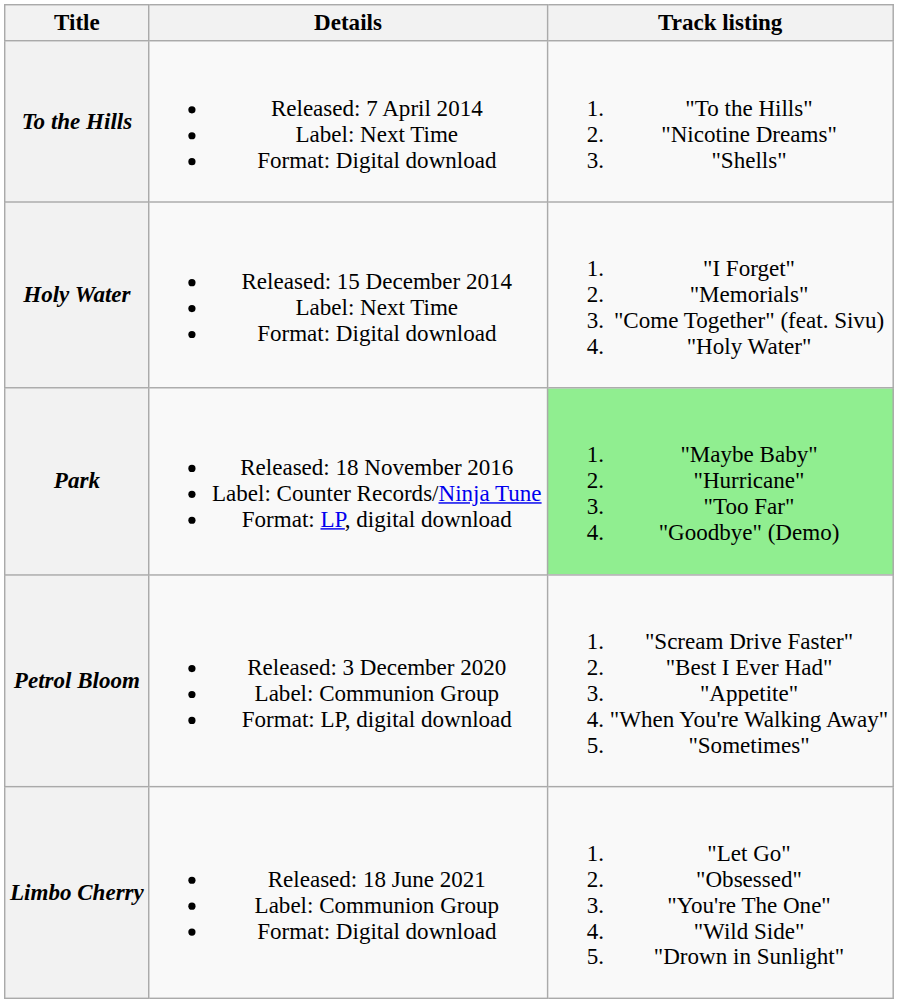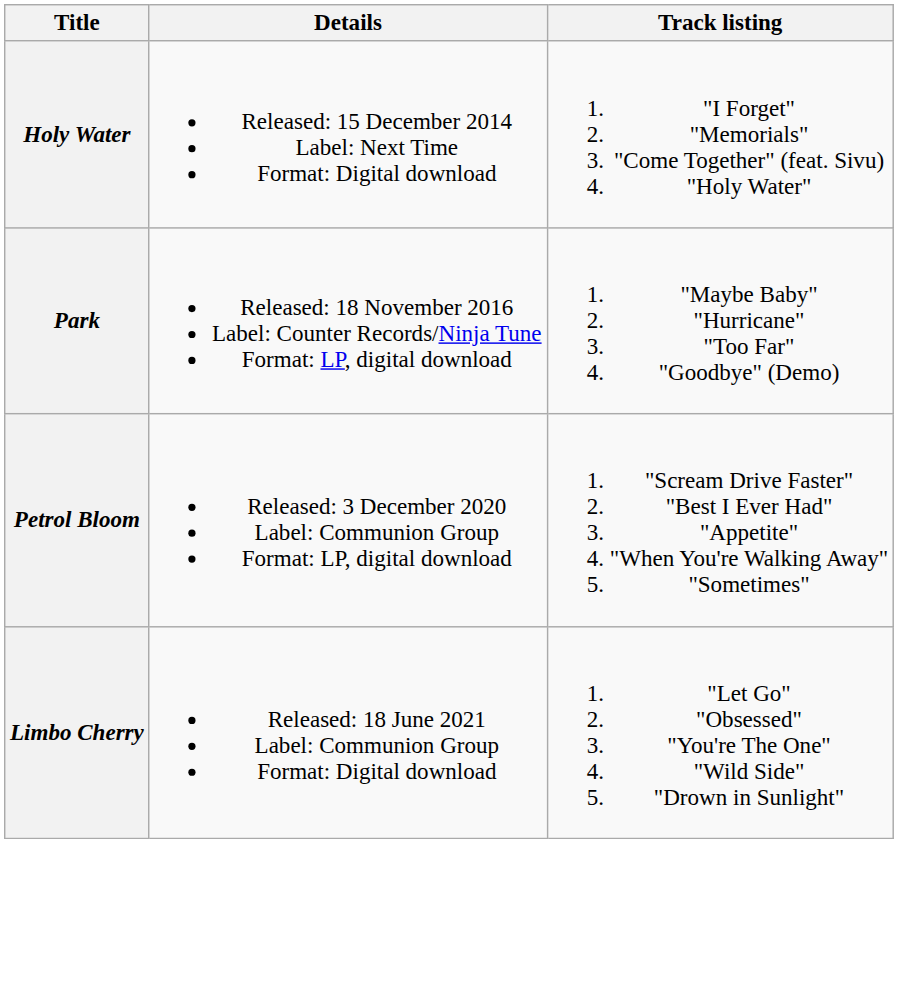- row: (77, 121)
(720, 494) lightgreen background -> (720, 334) no background
